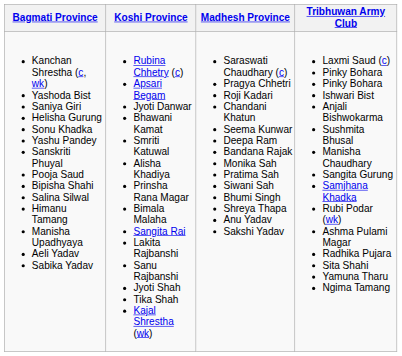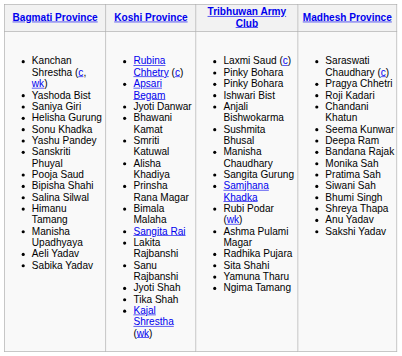columns swapped: (245, 18) <-> (346, 18)
